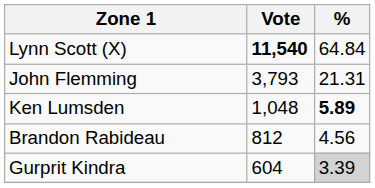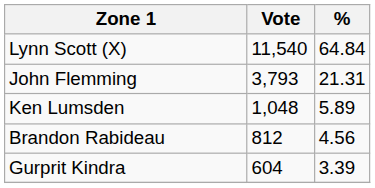(280, 49) bold -> (279, 49) normal
(337, 108) bold -> (337, 108) normal
(337, 167) lightgrey background -> (337, 167) no background
